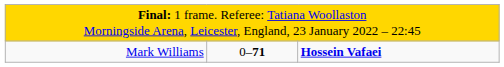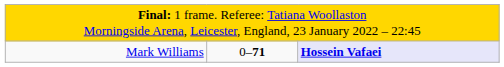(341, 51) no background -> (341, 51) lavender background
